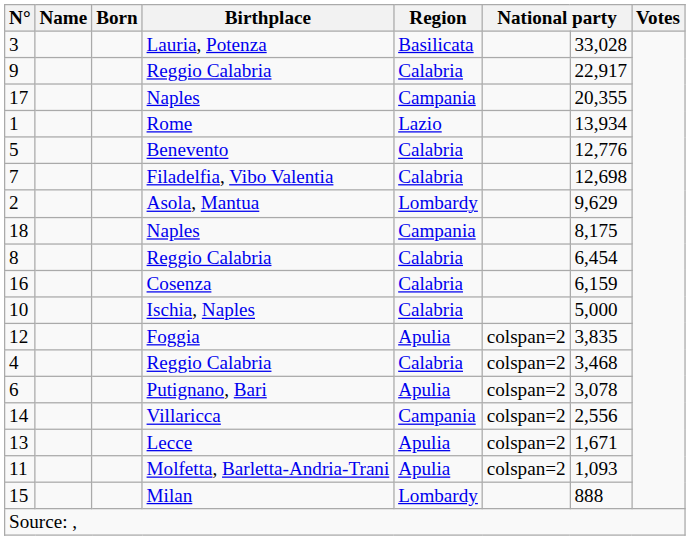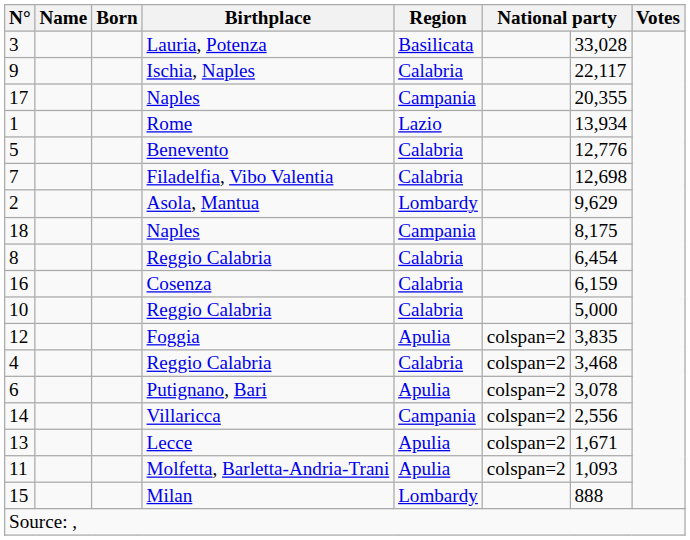(209, 71) Reggio Calabria -> (201, 71) Ischia, Naples
(601, 71) 22,917 -> (600, 71) 22,117
(201, 309) Ischia, Naples -> (209, 309) Reggio Calabria
